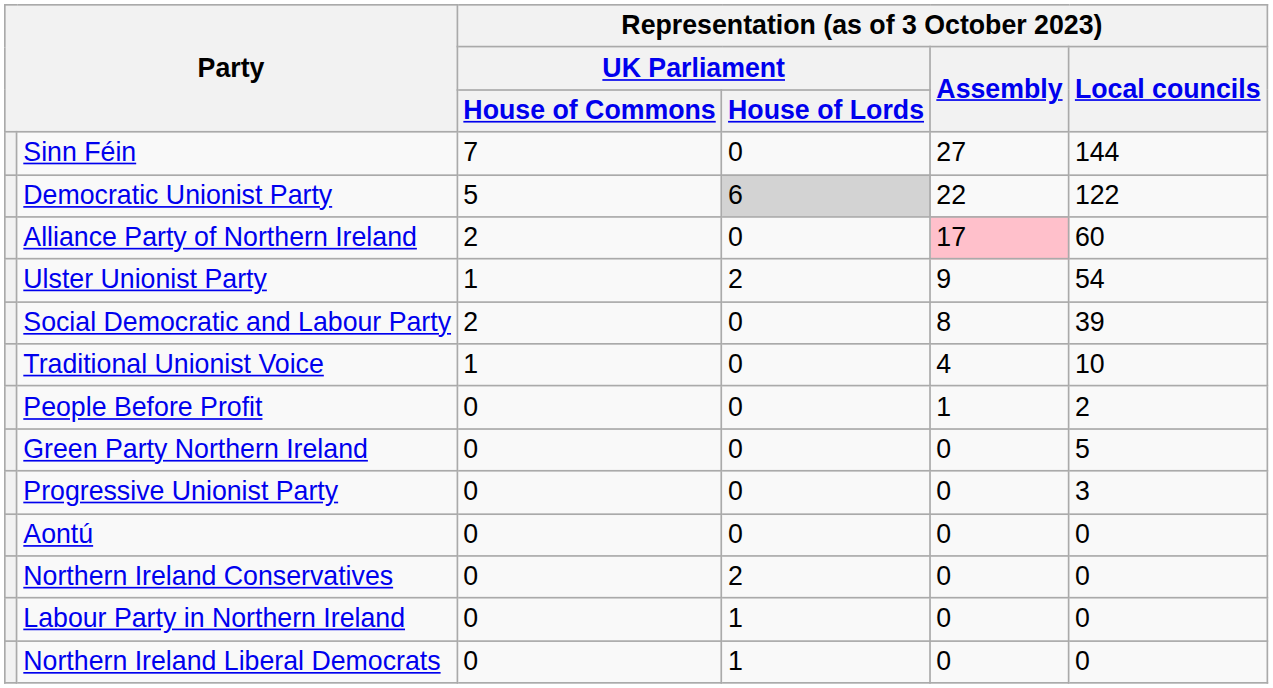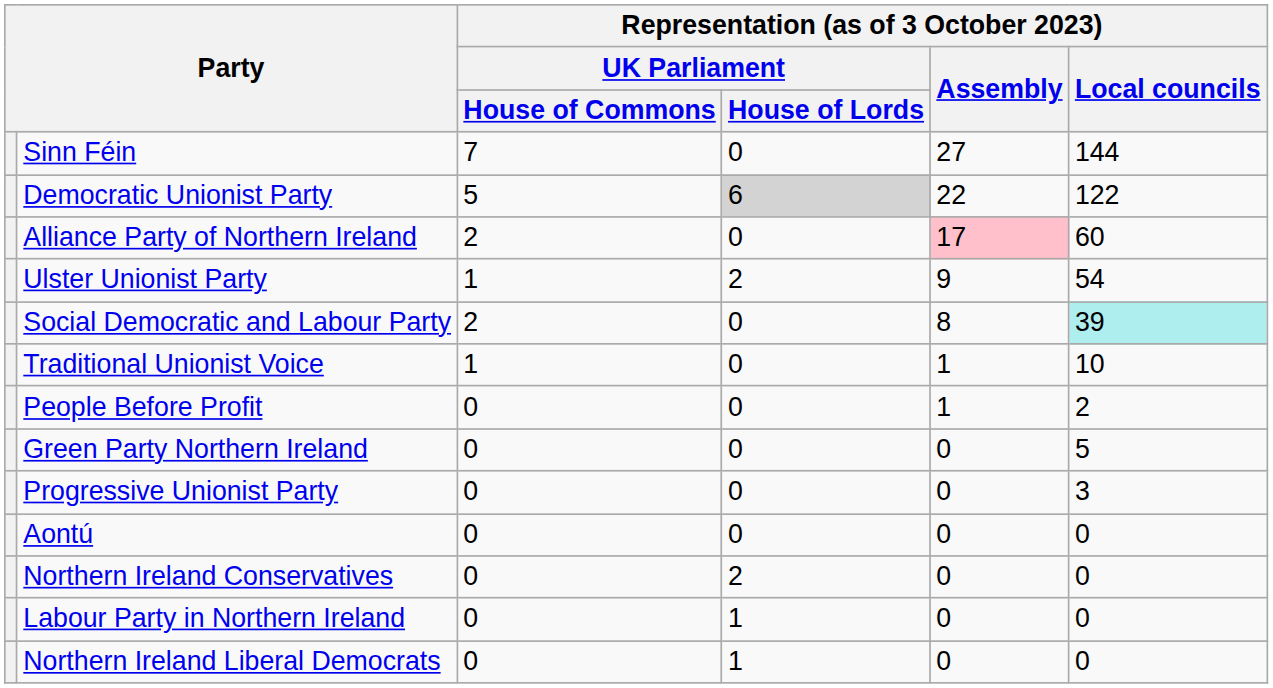(1090, 322) no background -> (1090, 322) paleturquoise background
(944, 364) 4 -> (944, 364) 1
